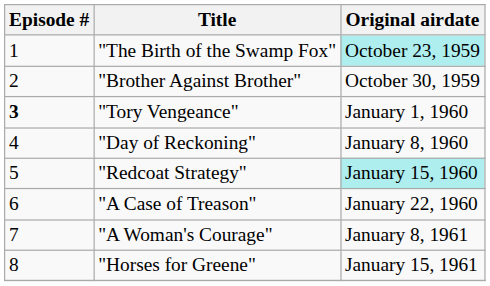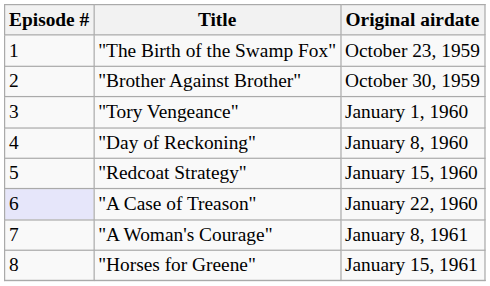(412, 50) paleturquoise background -> (412, 50) no background
(14, 111) bold -> (14, 111) normal
(411, 173) paleturquoise background -> (411, 173) no background
(14, 204) no background -> (14, 204) lavender background
